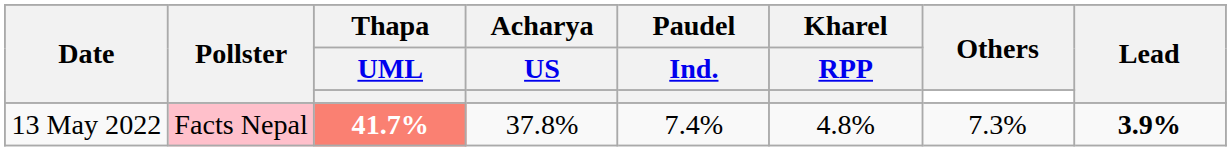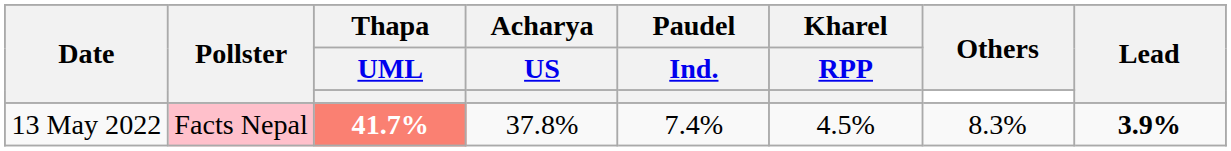(846, 124) 4.8% -> (846, 124) 4.5%
(997, 124) 7.3% -> (997, 124) 8.3%
